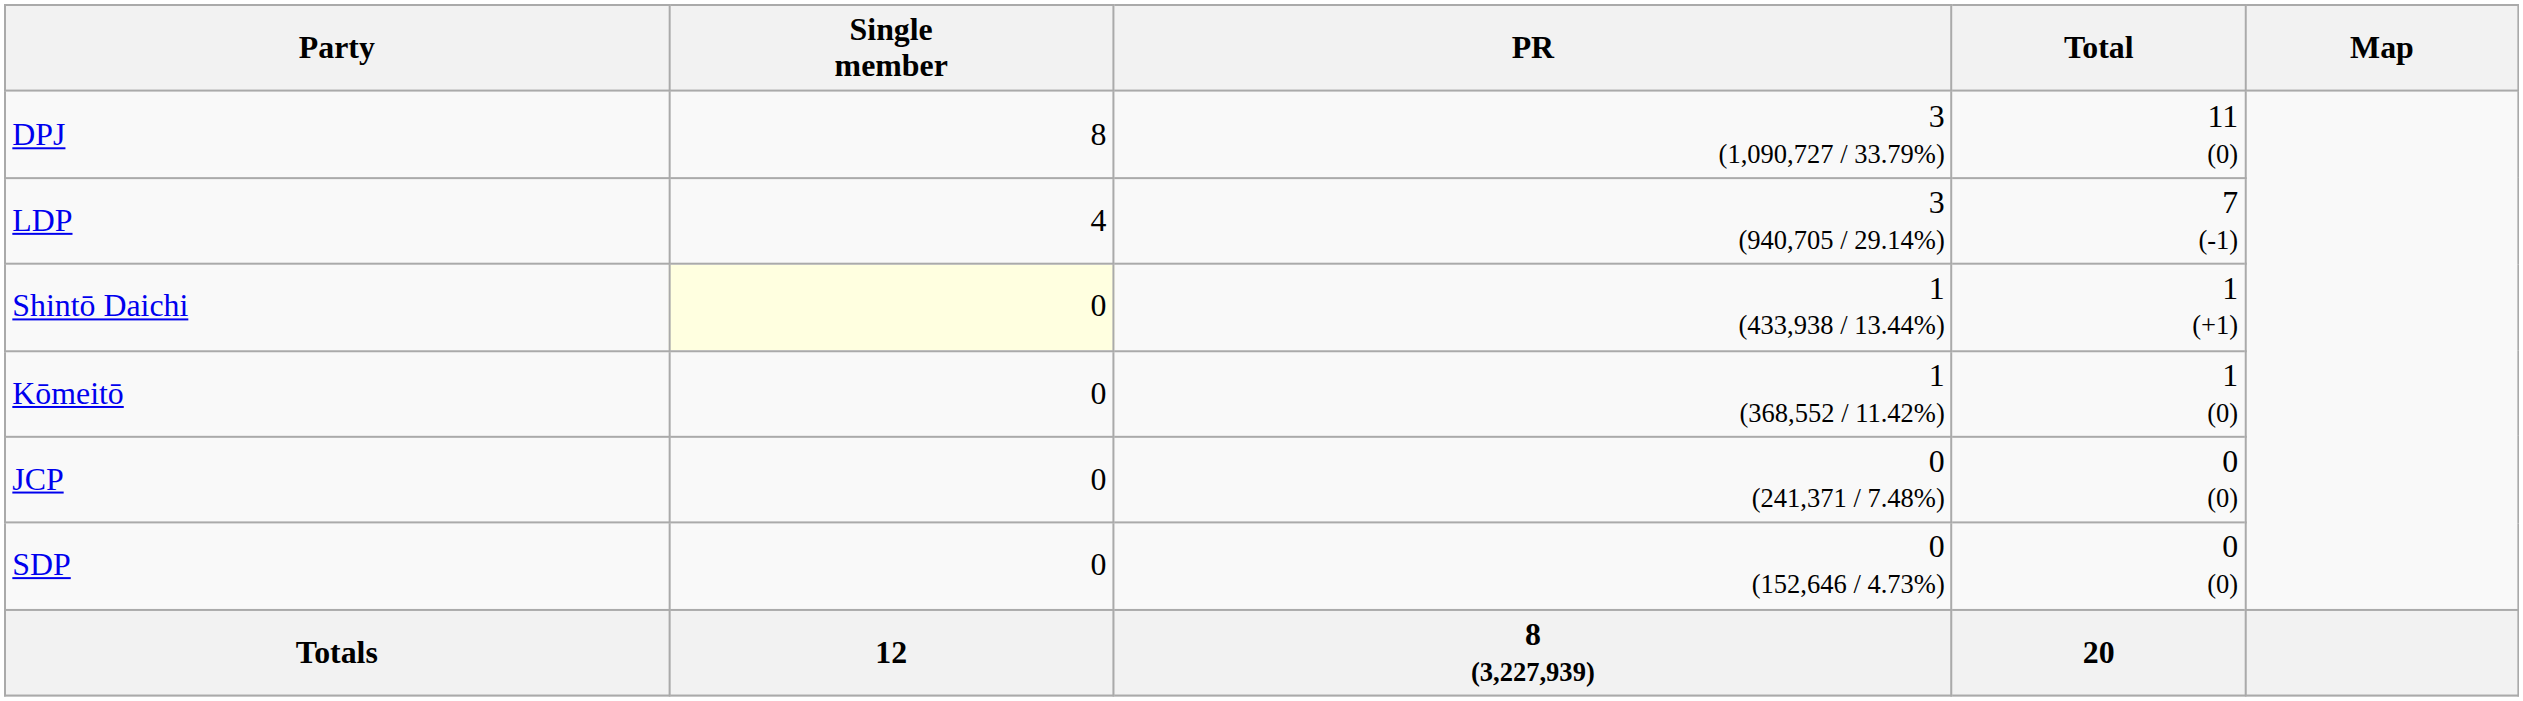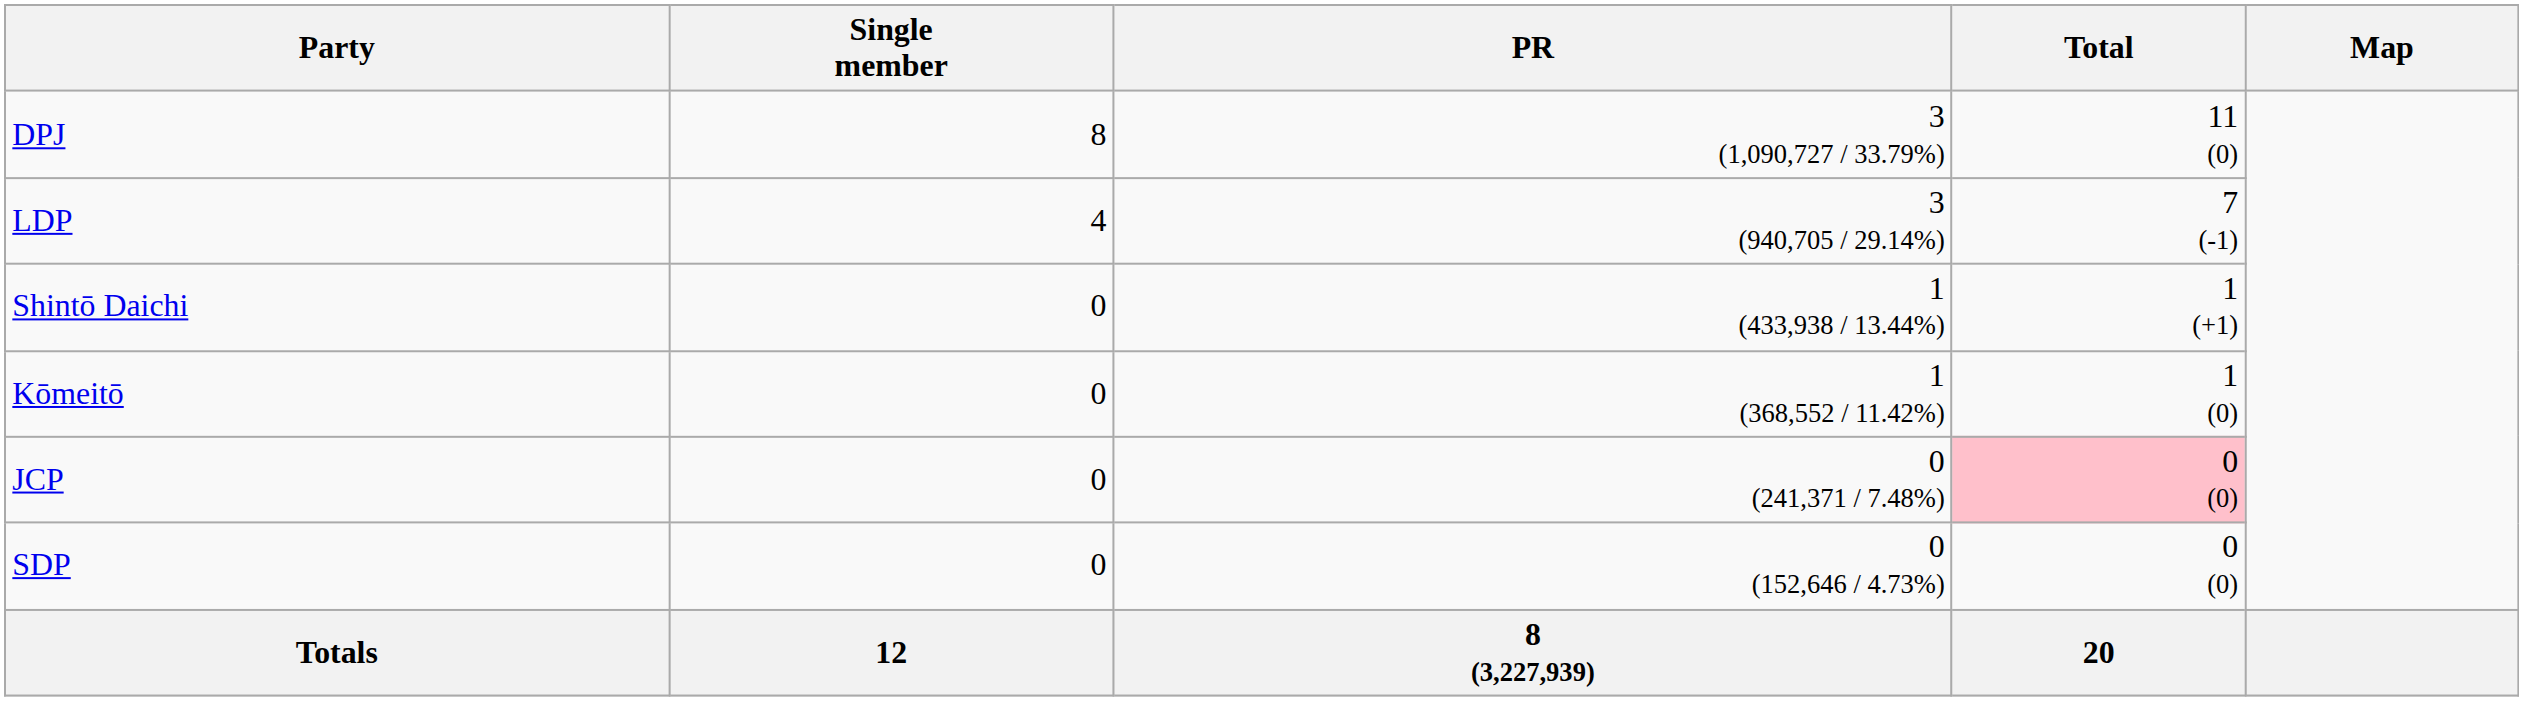(1098, 306) lightyellow background -> (1098, 306) no background
(2223, 479) no background -> (2223, 479) pink background
